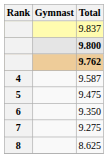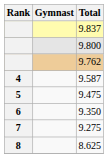(90, 46) bold -> (90, 46) normal
(90, 62) bold -> (90, 62) normal
